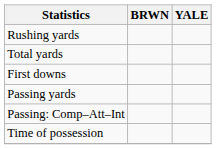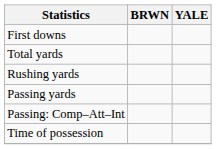rows swapped: (37, 74) <-> (43, 34)
